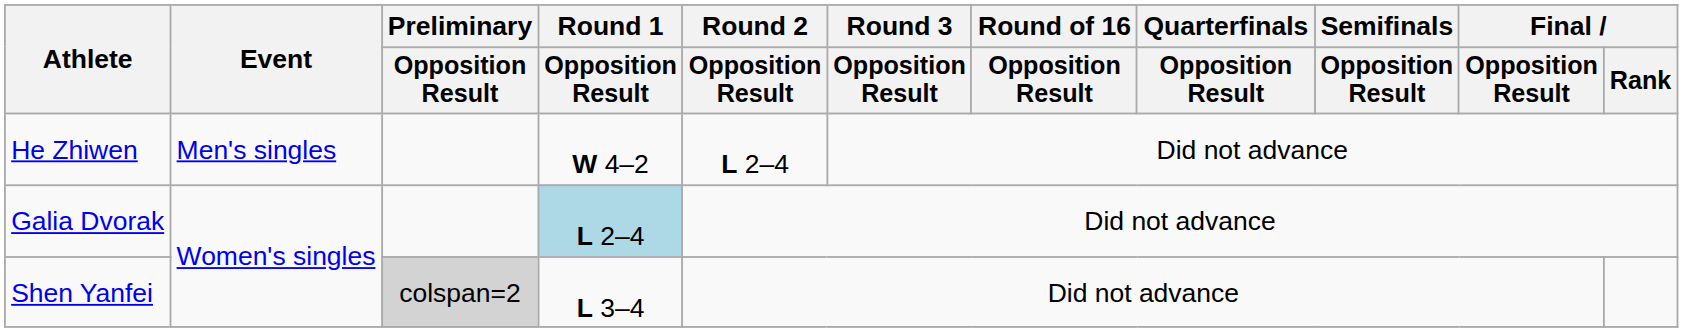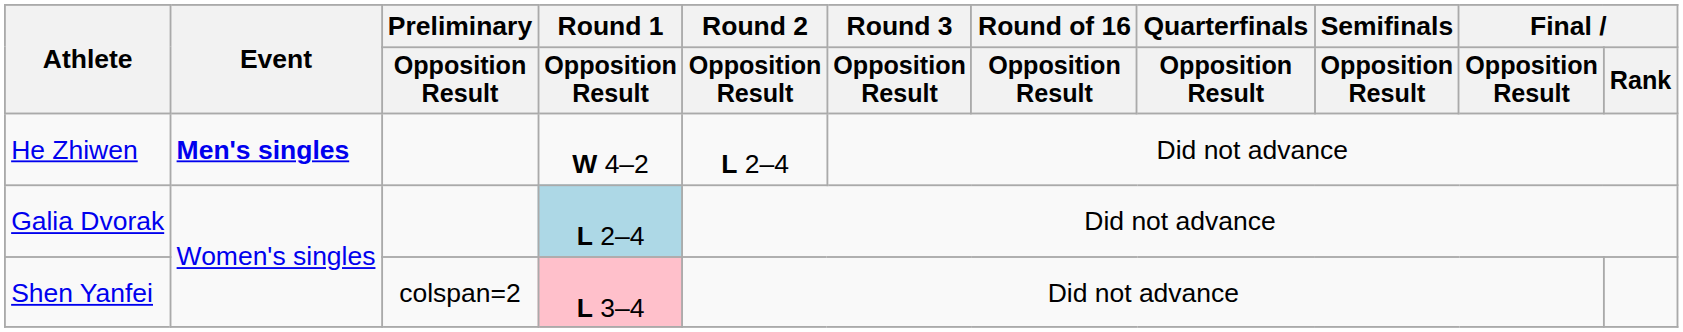(256, 150) normal -> (263, 150) bold
(460, 293) lightgrey background -> (460, 293) no background
(611, 307) no background -> (611, 307) pink background
